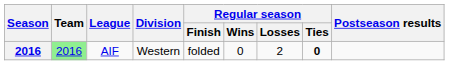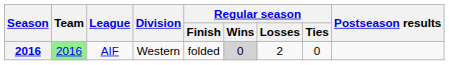(240, 51) no background -> (240, 51) lightgrey background
(317, 51) bold -> (317, 51) normal
